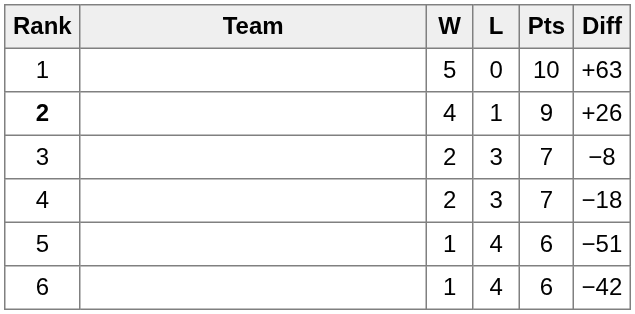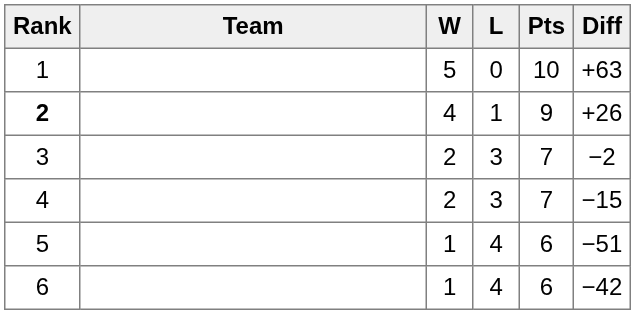(602, 156) −8 -> (602, 156) −2
(602, 200) −18 -> (602, 200) −15
